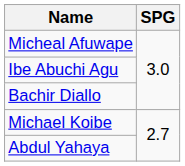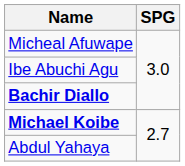(55, 95) normal -> (59, 95) bold
(60, 122) normal -> (64, 122) bold
